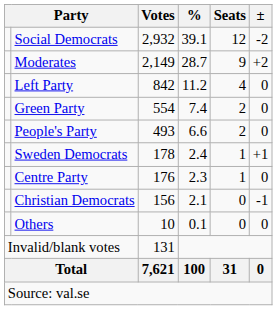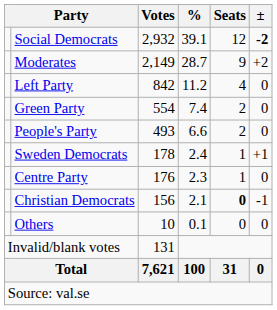(262, 39) normal -> (262, 39) bold
(242, 200) normal -> (242, 200) bold
